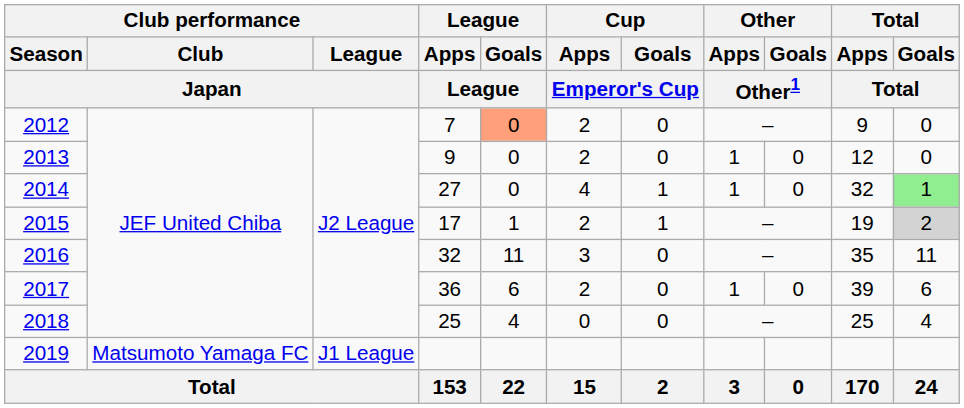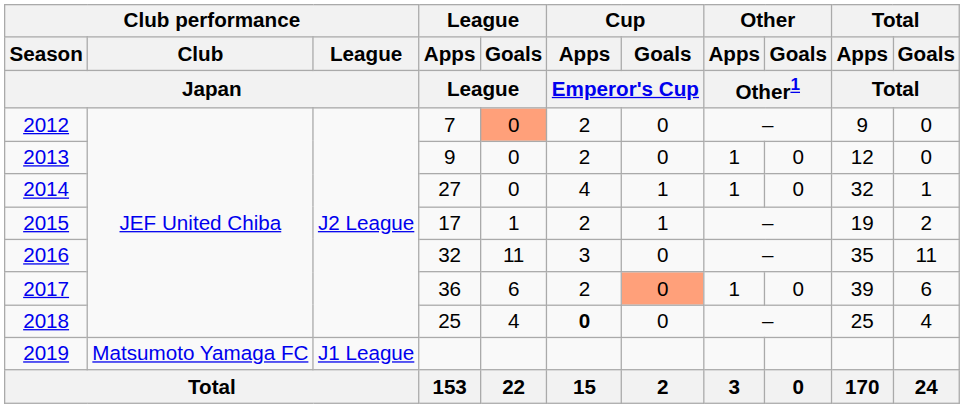(926, 190) lightgreen background -> (926, 190) no background
(926, 222) lightgrey background -> (926, 222) no background
(663, 288) no background -> (663, 288) lightsalmon background
(584, 321) normal -> (584, 321) bold
